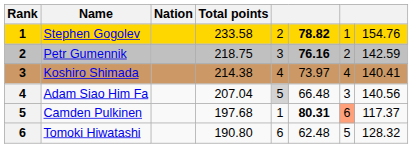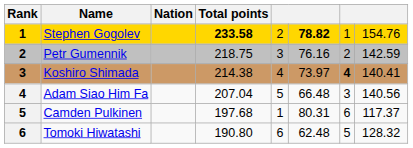(233, 34) normal -> (233, 34) bold
(314, 53) bold -> (314, 53) normal
(347, 73) normal -> (347, 73) bold
(280, 93) lightgrey background -> (280, 93) no background
(314, 113) bold -> (314, 113) normal
(347, 113) lightsalmon background -> (347, 113) no background
